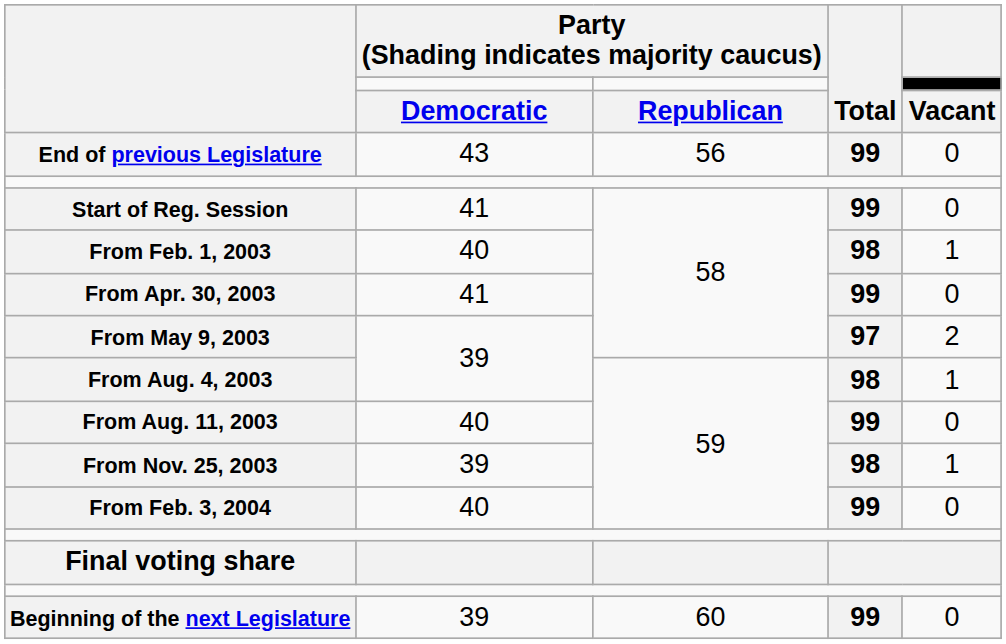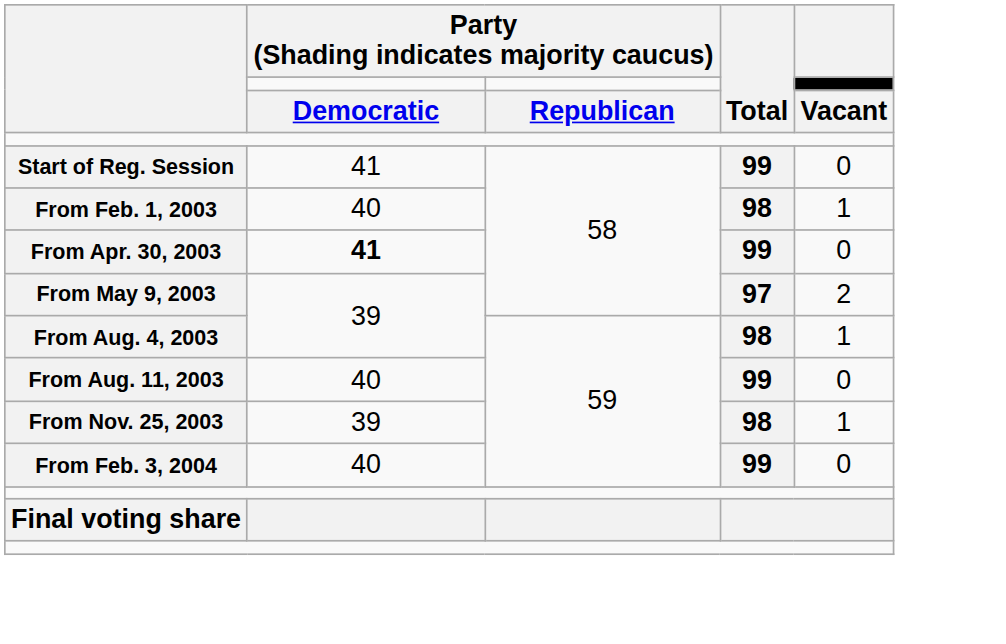- row: (180, 154)
(474, 293) normal -> (366, 251) bold
- row: (180, 618)
